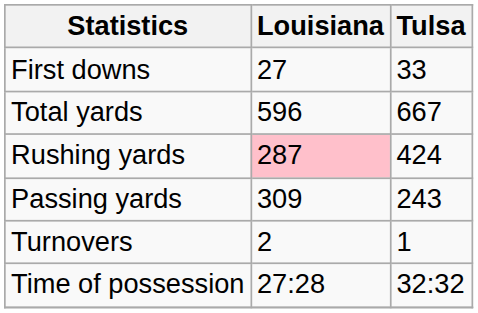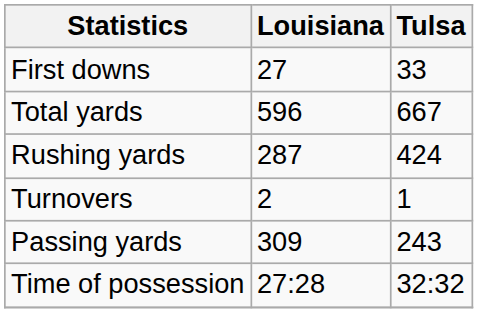(280, 155) pink background -> (280, 155) no background
rows swapped: (97, 198) <-> (72, 241)
